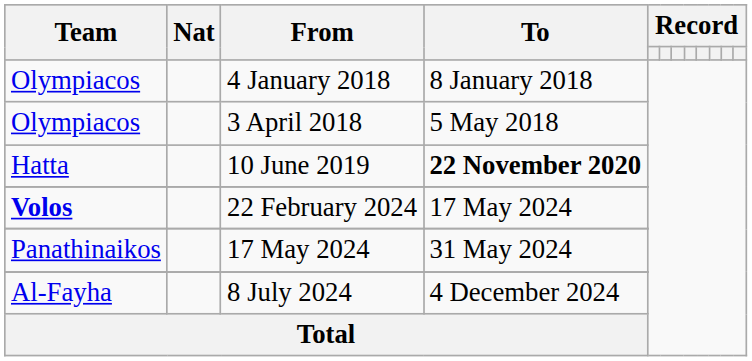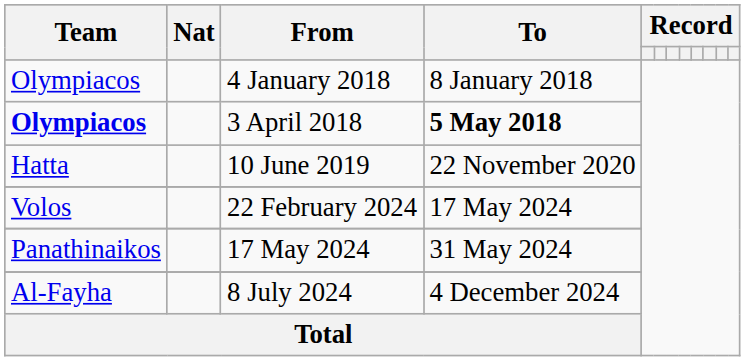(76, 122) normal -> (79, 122) bold
(494, 122) normal -> (495, 122) bold
(535, 165) bold -> (533, 165) normal
(42, 207) bold -> (41, 207) normal
